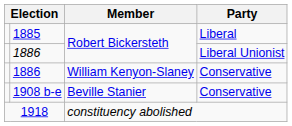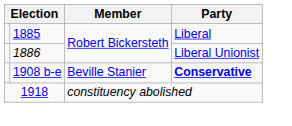- row: (27, 72)
(236, 92) normal -> (213, 72) bold
